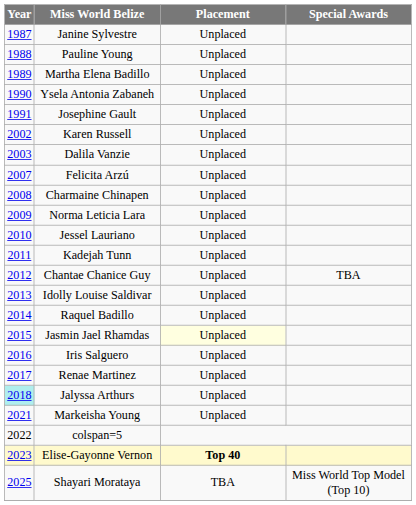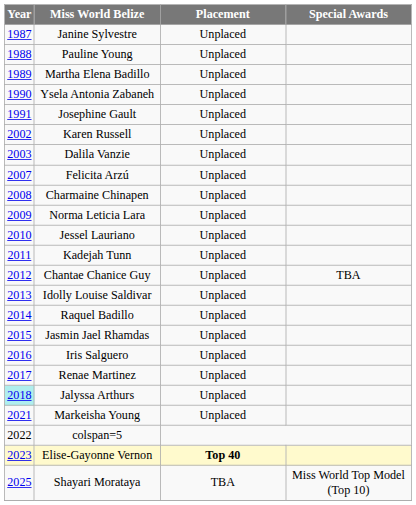(223, 335) lightyellow background -> (223, 335) no background
